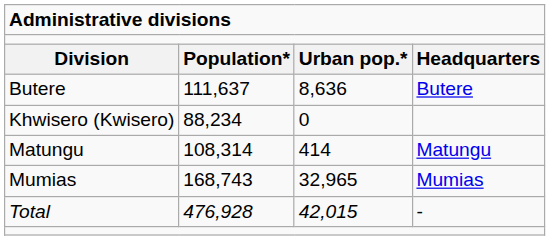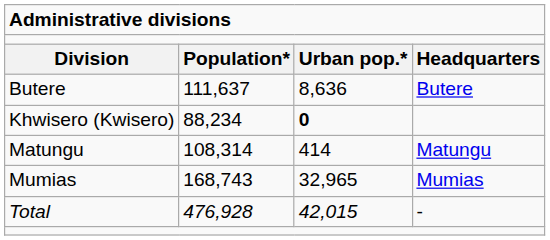(304, 119) normal -> (304, 119) bold
